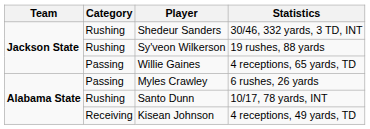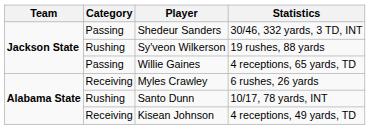(105, 30) Rushing -> (105, 30) Passing
(105, 81) Passing -> (109, 81) Receiving
